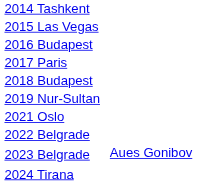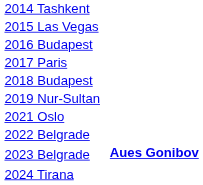(151, 153) normal -> (154, 153) bold
